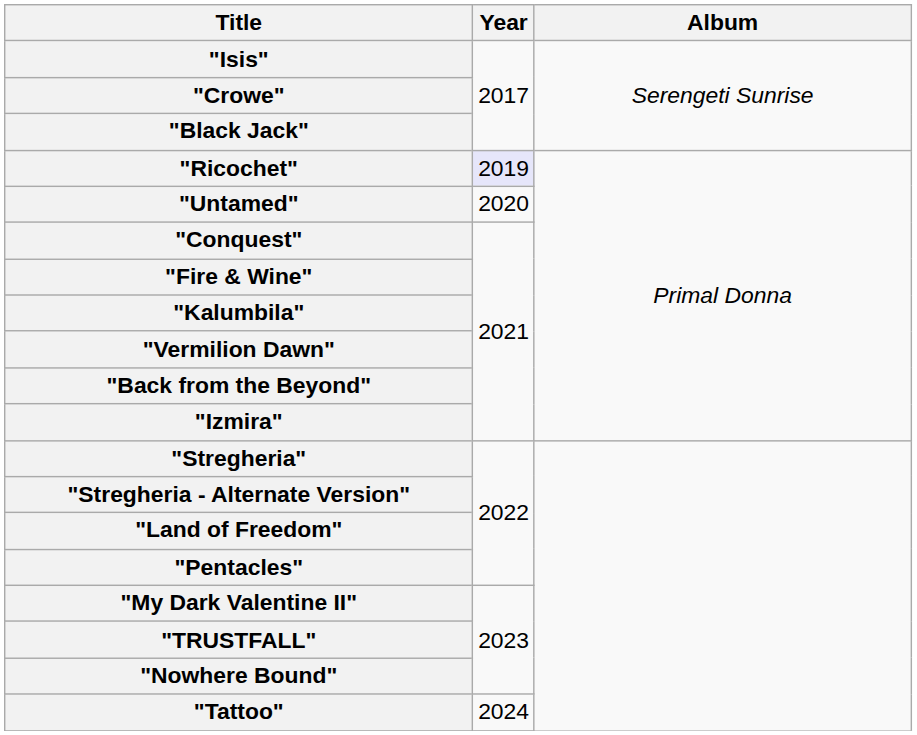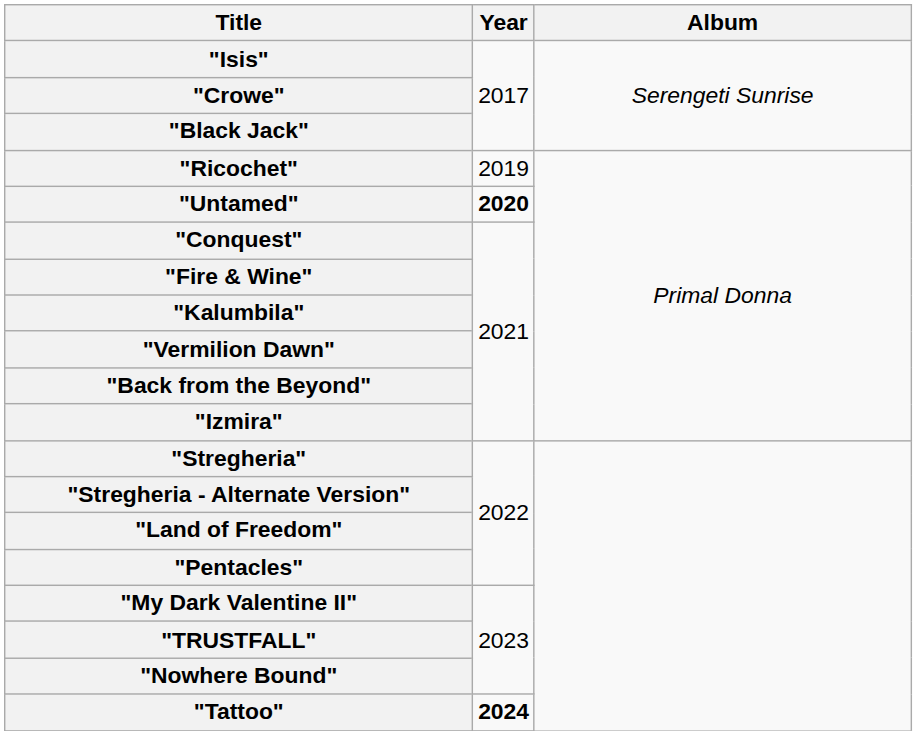(504, 167) lavender background -> (504, 167) no background
(504, 204) normal -> (504, 204) bold
(504, 712) normal -> (504, 712) bold
